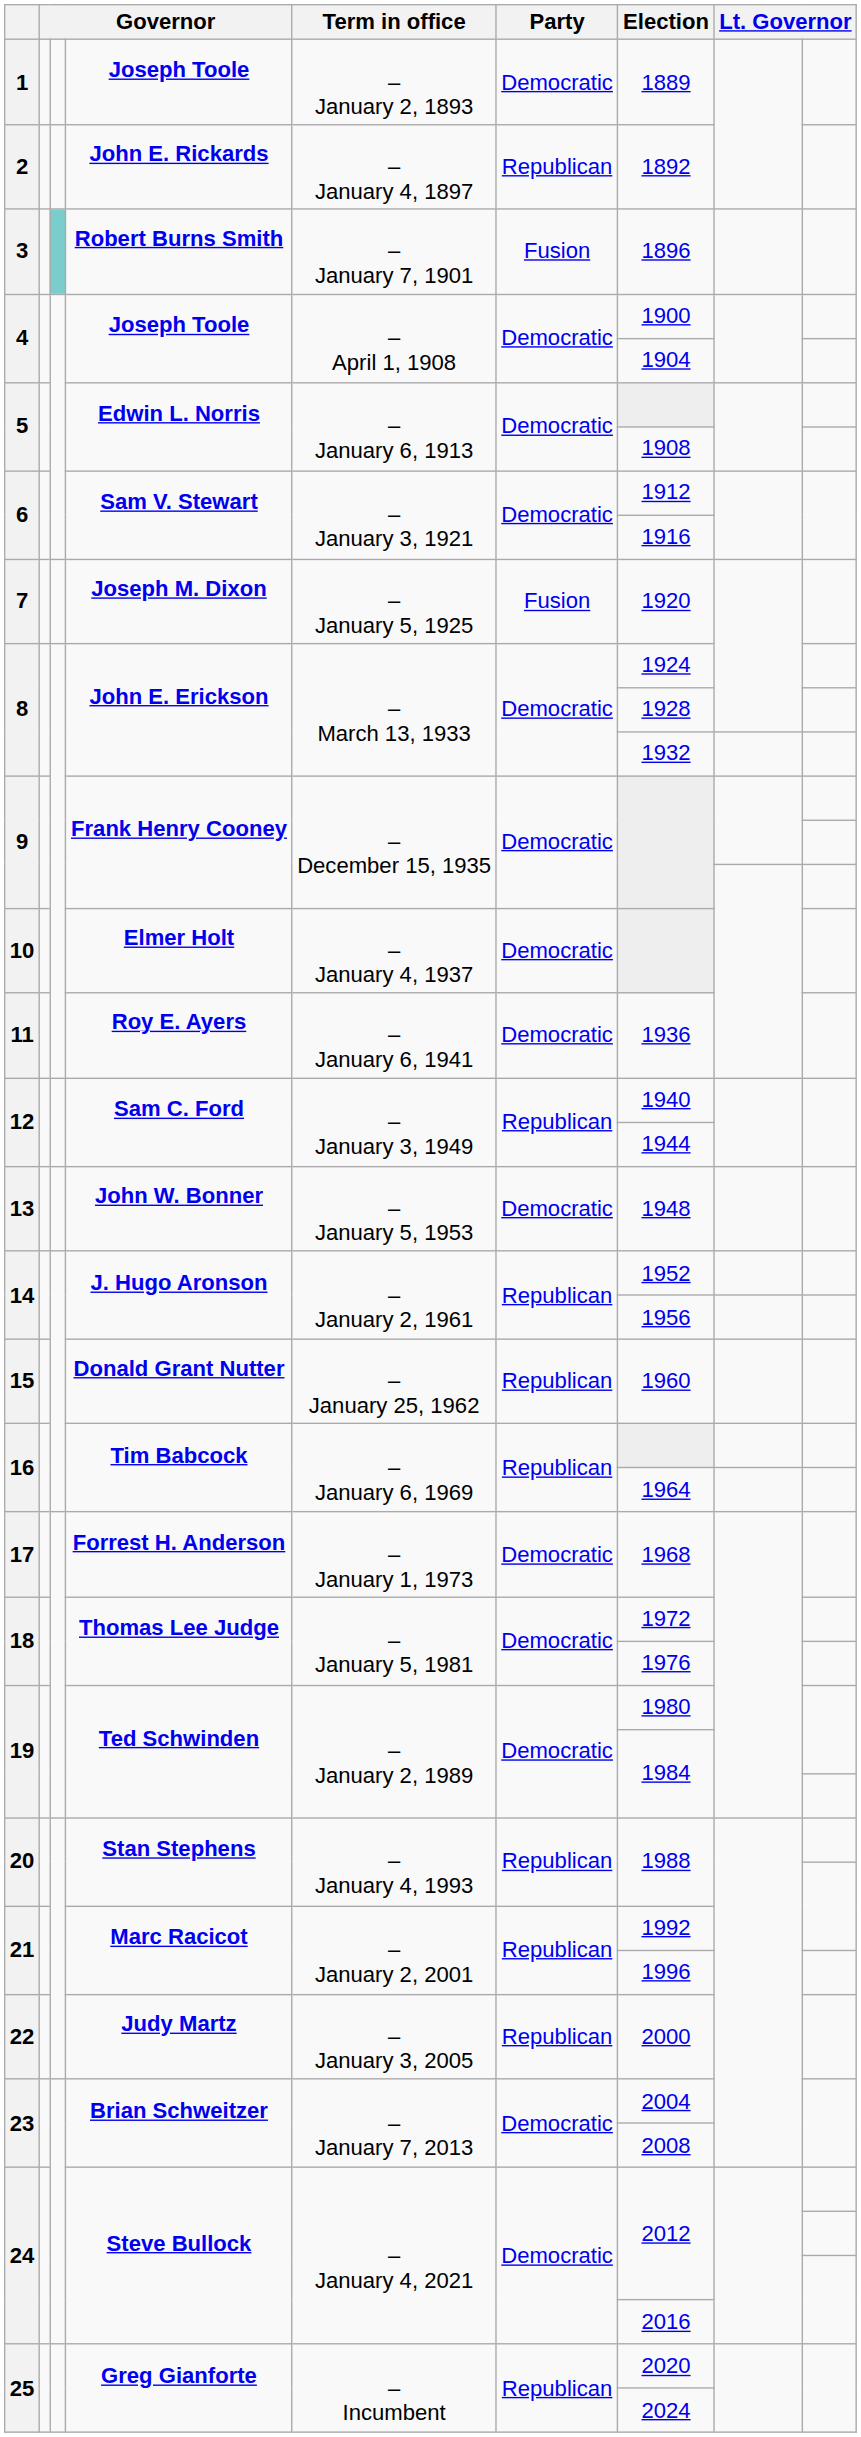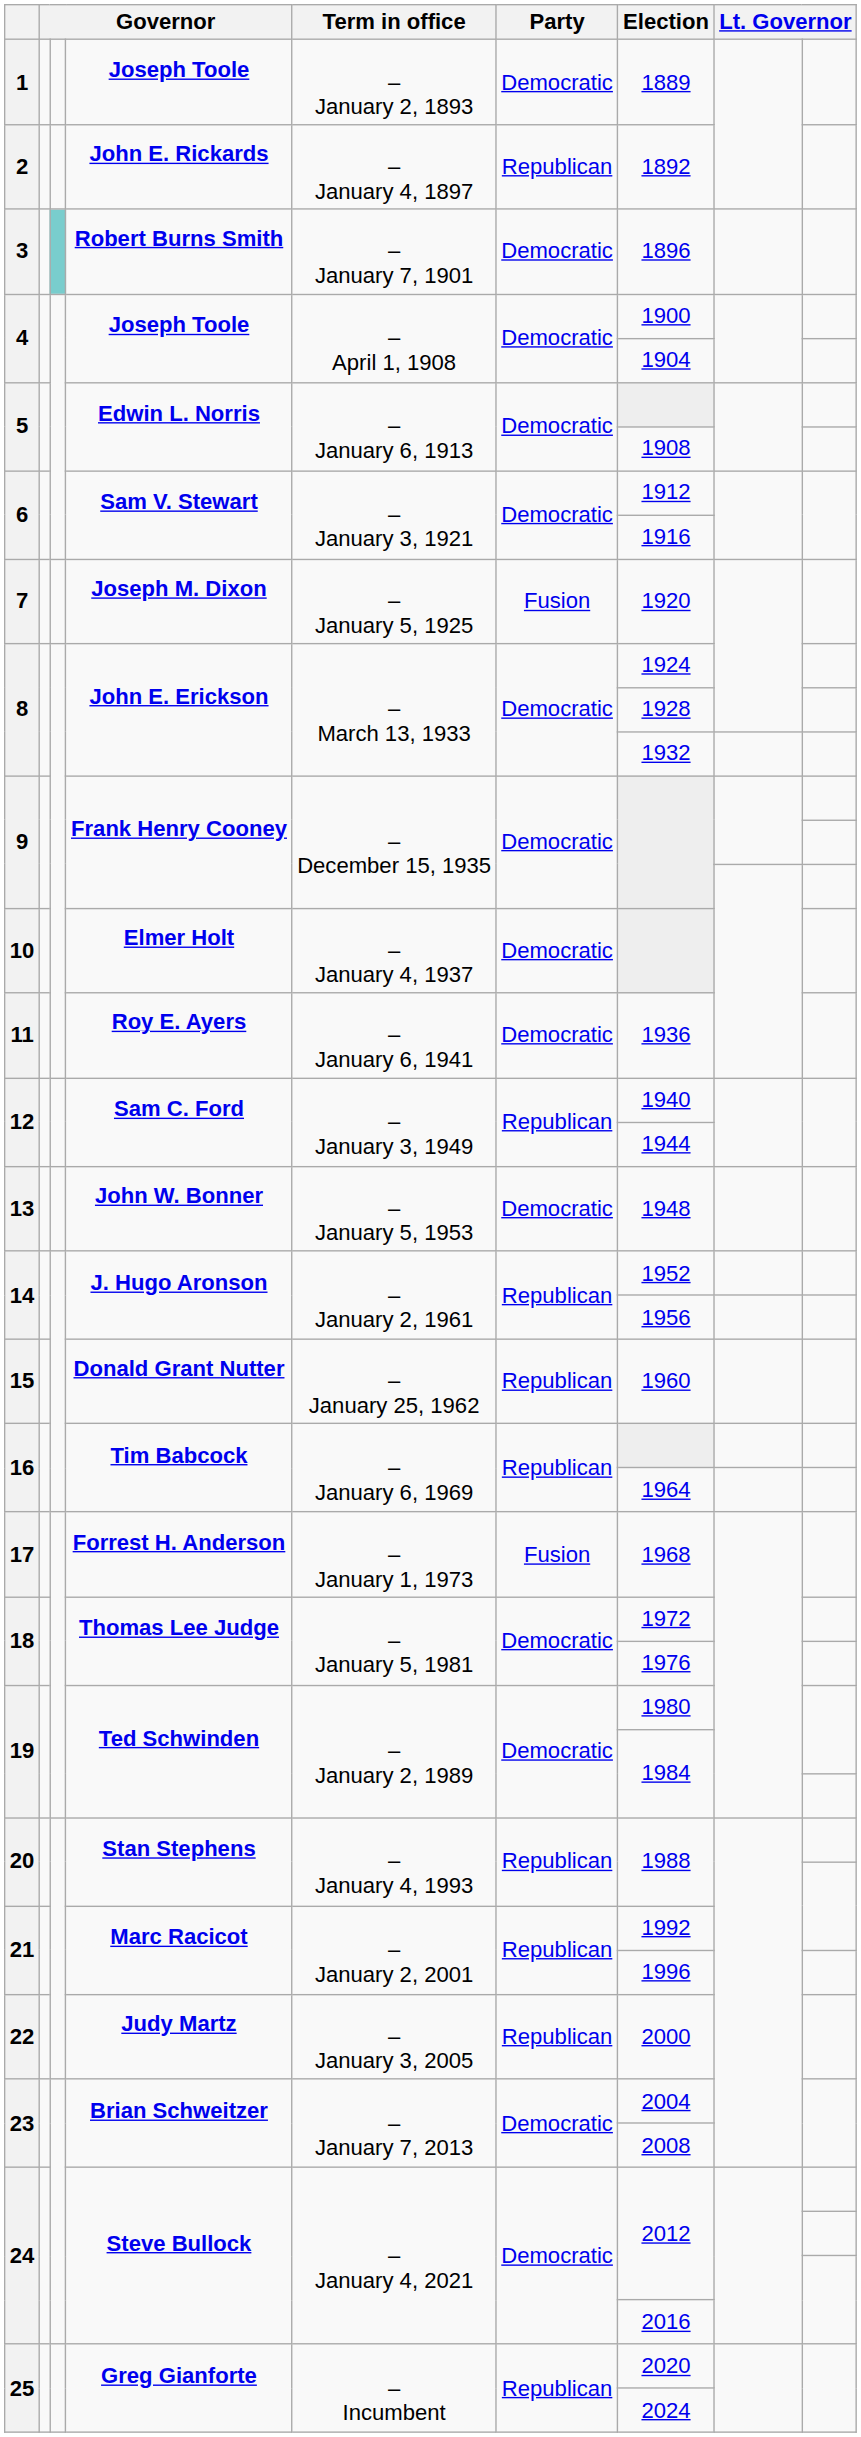(557, 251) Fusion -> (557, 251) Democratic
(557, 1554) Democratic -> (557, 1554) Fusion
